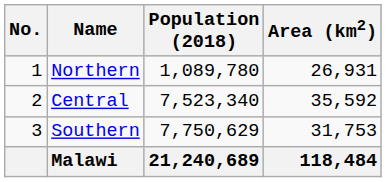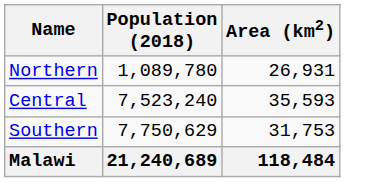- column: (26, 30)
(209, 101) 7,523,340 -> (167, 101) 7,523,240
(344, 101) 35,592 -> (302, 101) 35,593
